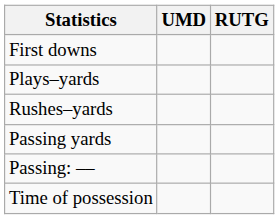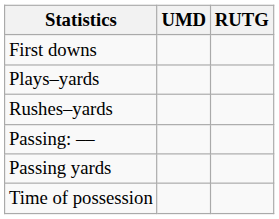rows swapped: (60, 138) <-> (52, 168)
